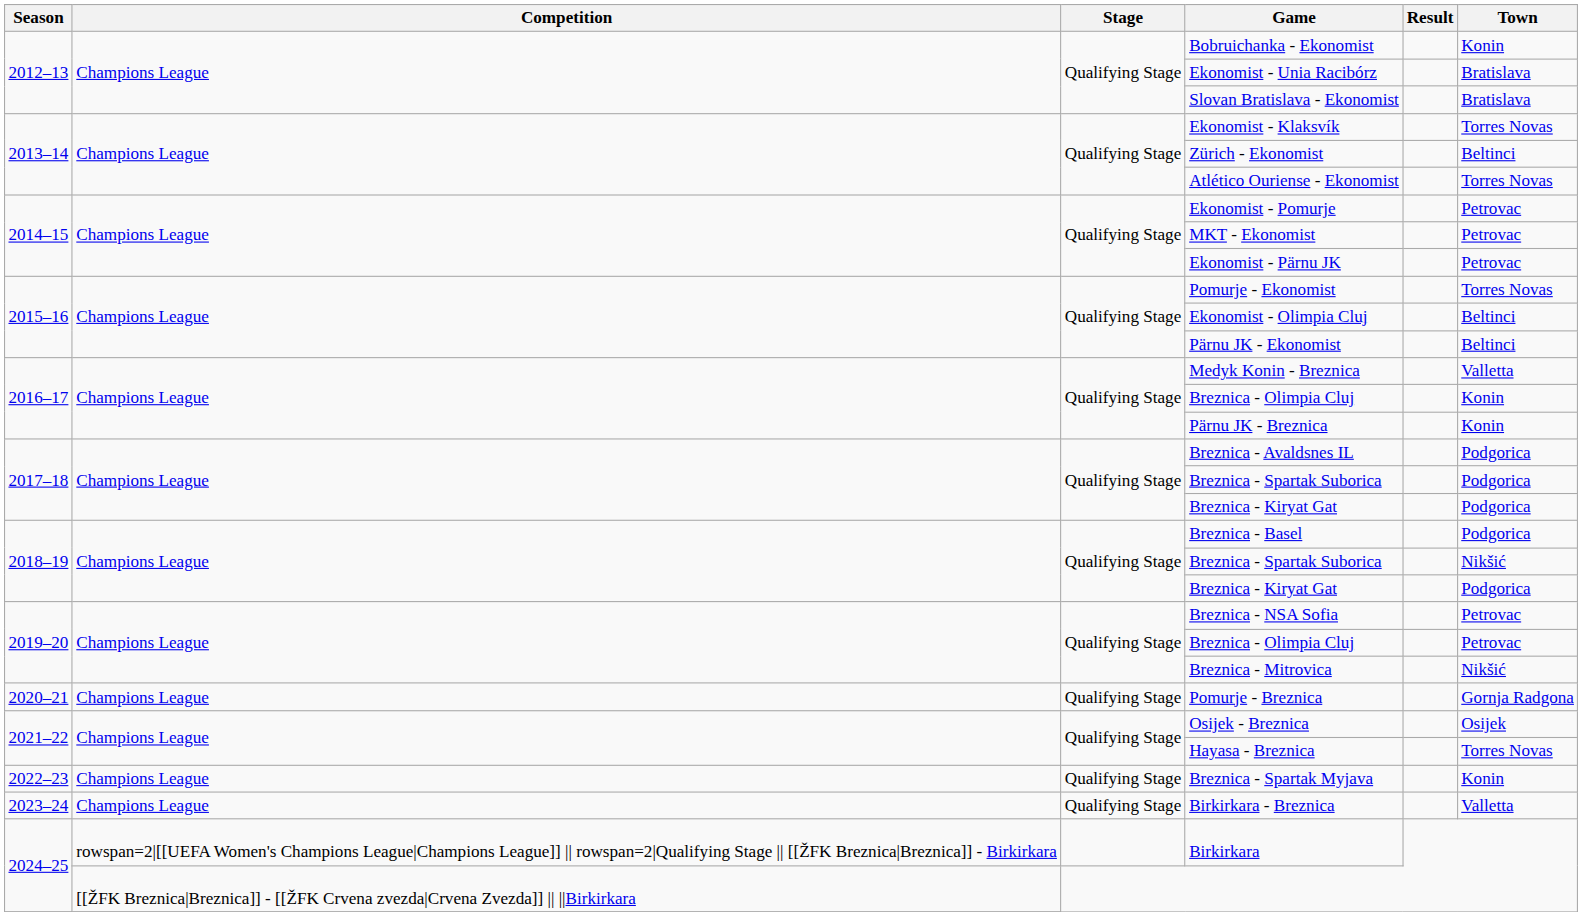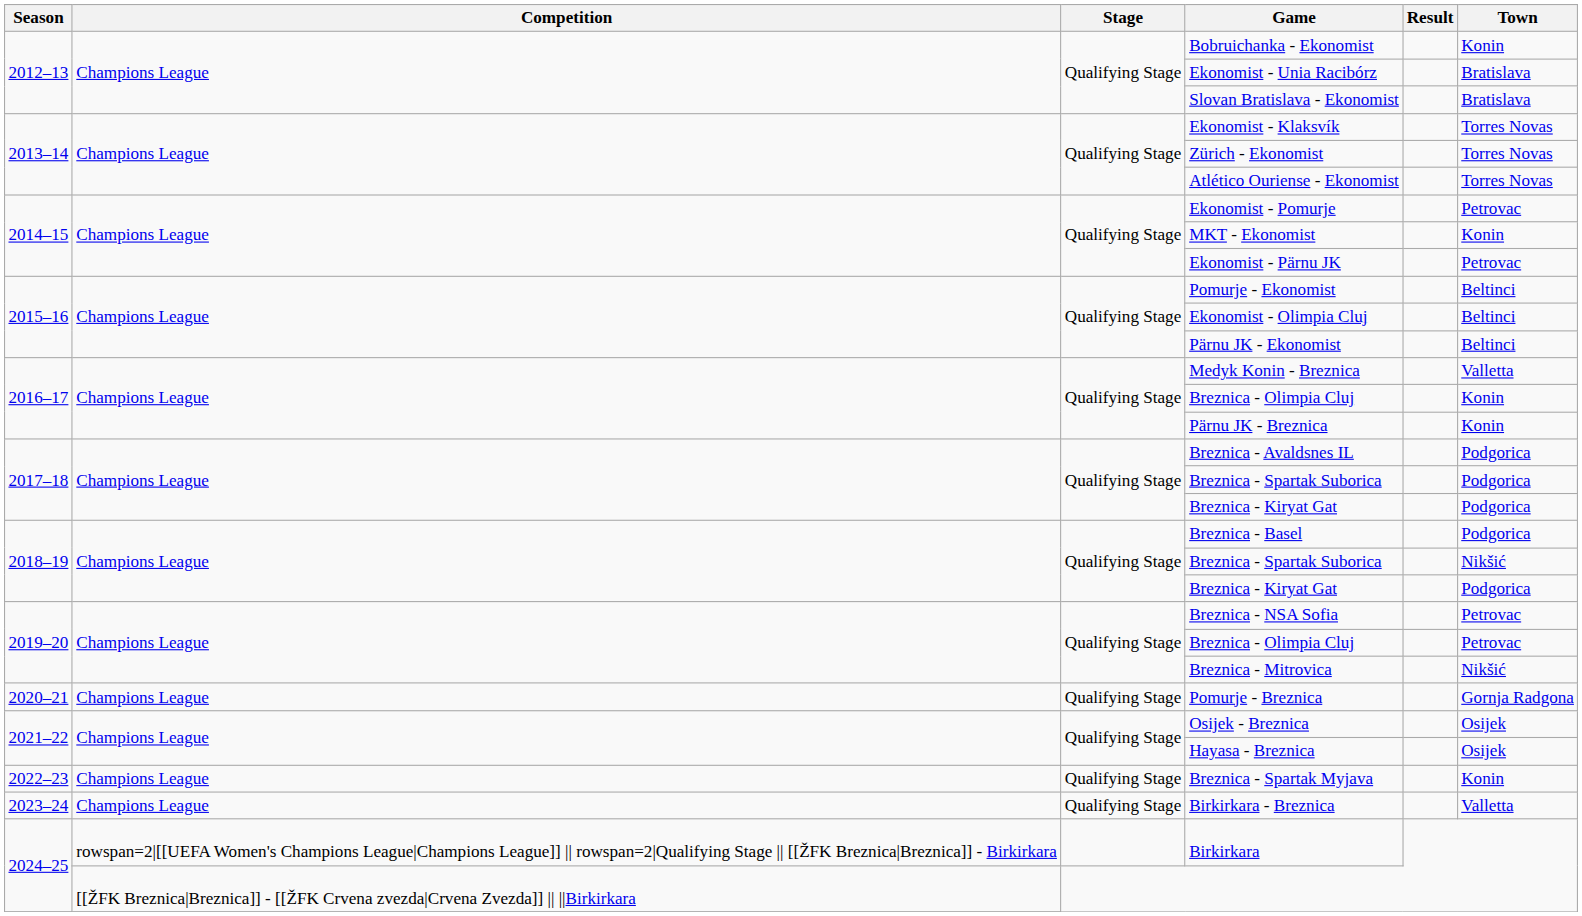(1488, 153) Beltinci -> (1507, 153) Torres Novas
(1491, 235) Petrovac -> (1483, 235) Konin
(1507, 289) Torres Novas -> (1488, 289) Beltinci
(1507, 751) Torres Novas -> (1484, 751) Osijek
